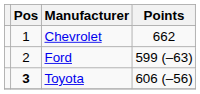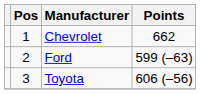(26, 79) bold -> (26, 79) normal
